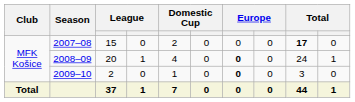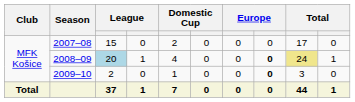(302, 43) bold -> (302, 43) normal
(111, 59) no background -> (111, 59) lightblue background
(238, 59) bold -> (238, 59) normal
(270, 59) normal -> (270, 59) bold
(302, 59) no background -> (302, 59) khaki background
(238, 74) bold -> (238, 74) normal
(270, 74) normal -> (270, 74) bold
